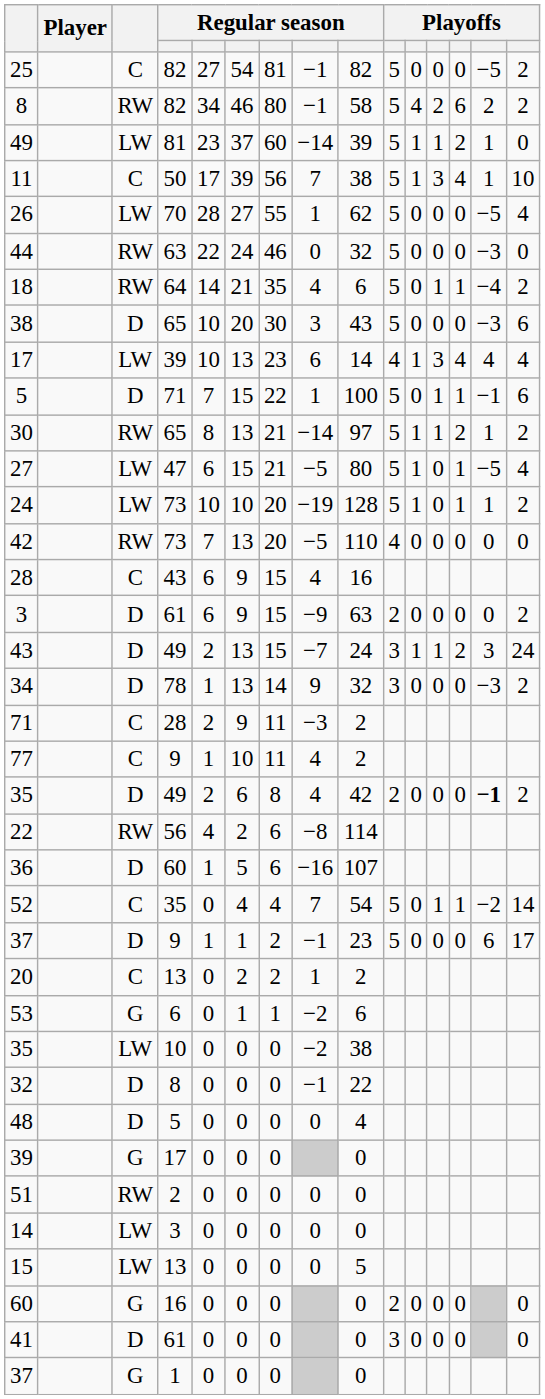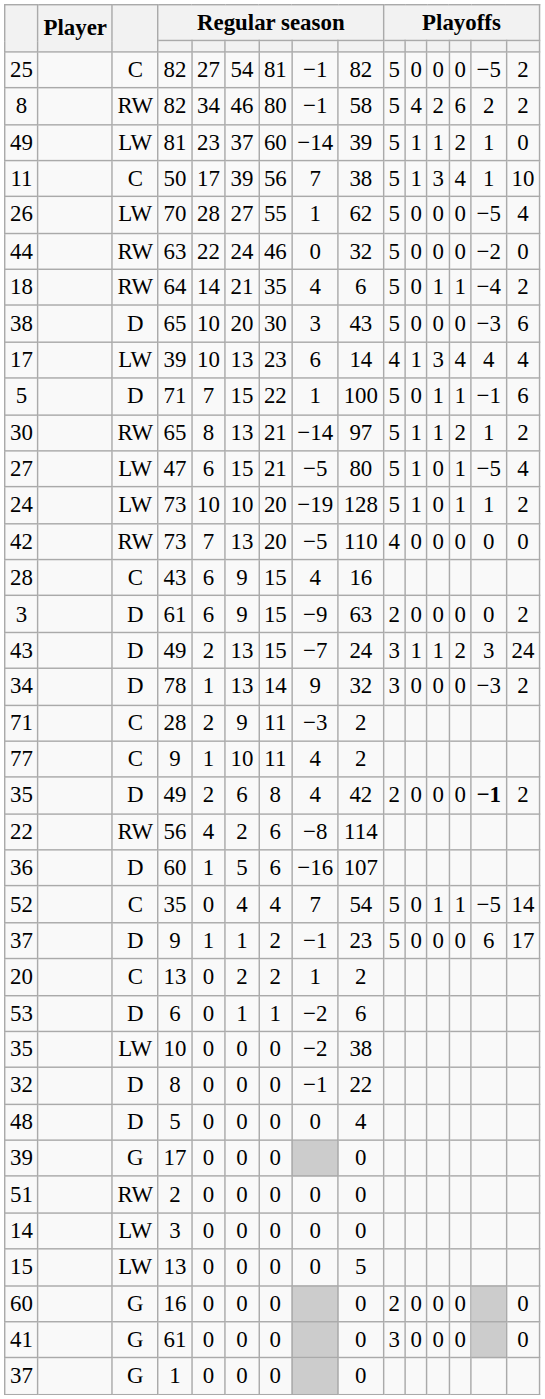(489, 250) −3 -> (489, 250) −2
(489, 904) −2 -> (489, 904) −5
(135, 1012) G -> (135, 1012) D
(135, 1339) D -> (135, 1339) G
